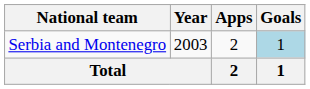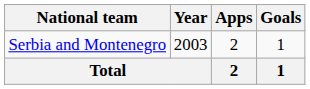(281, 44) lightblue background -> (281, 44) no background
